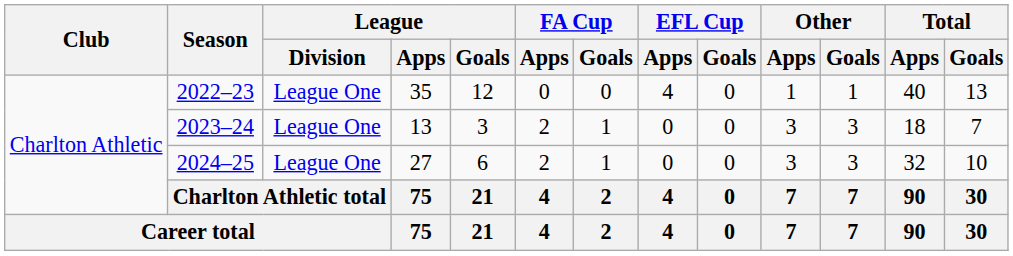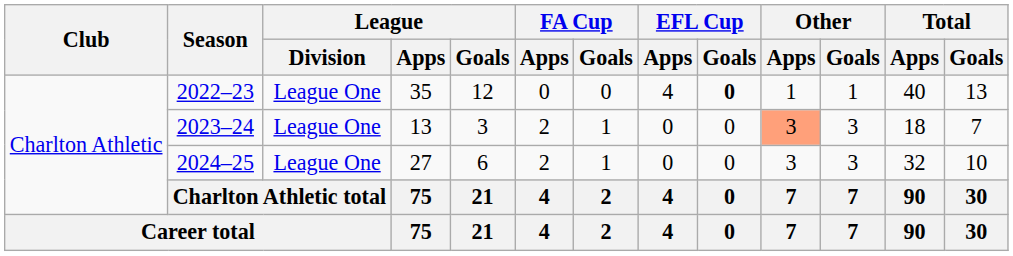(729, 92) normal -> (729, 92) bold
(791, 127) no background -> (791, 127) lightsalmon background
